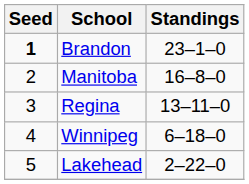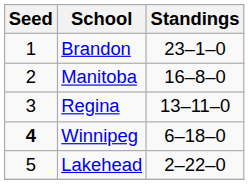(31, 48) bold -> (31, 48) normal
(31, 135) normal -> (31, 135) bold
